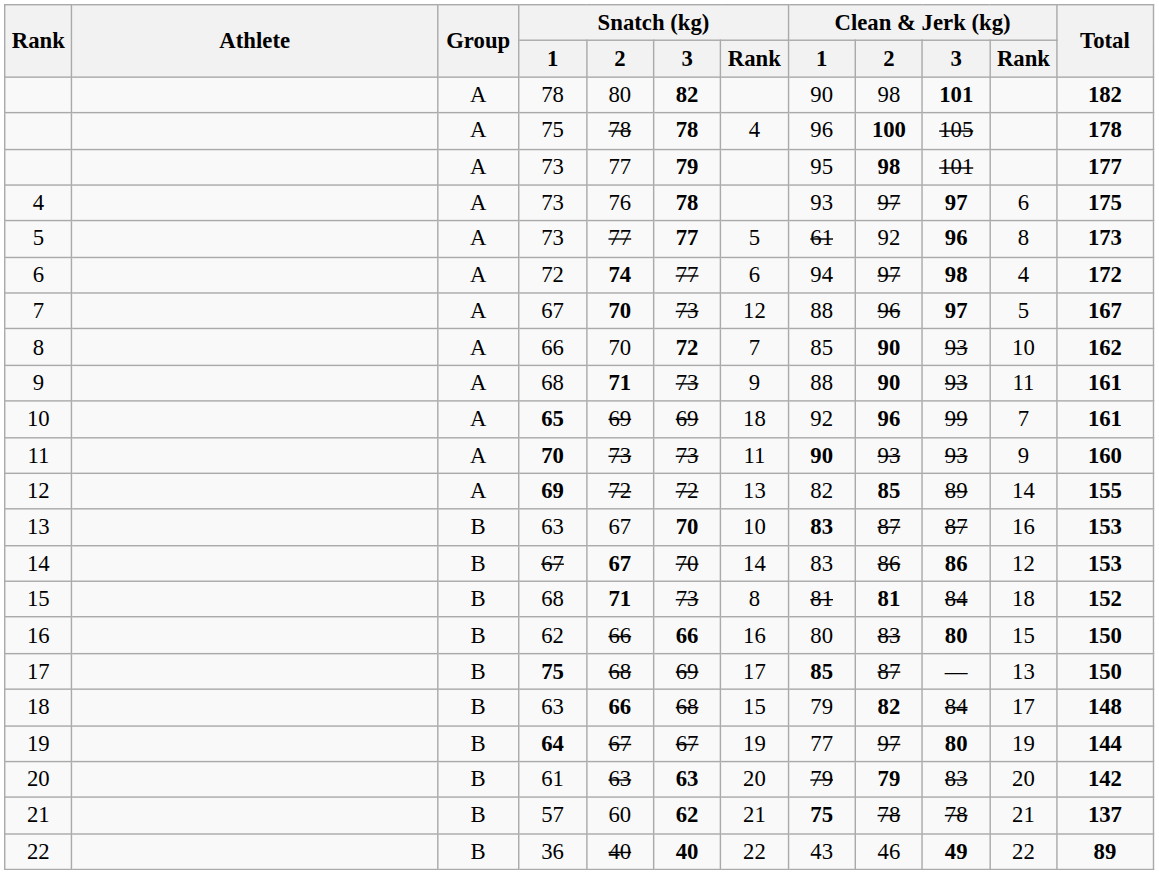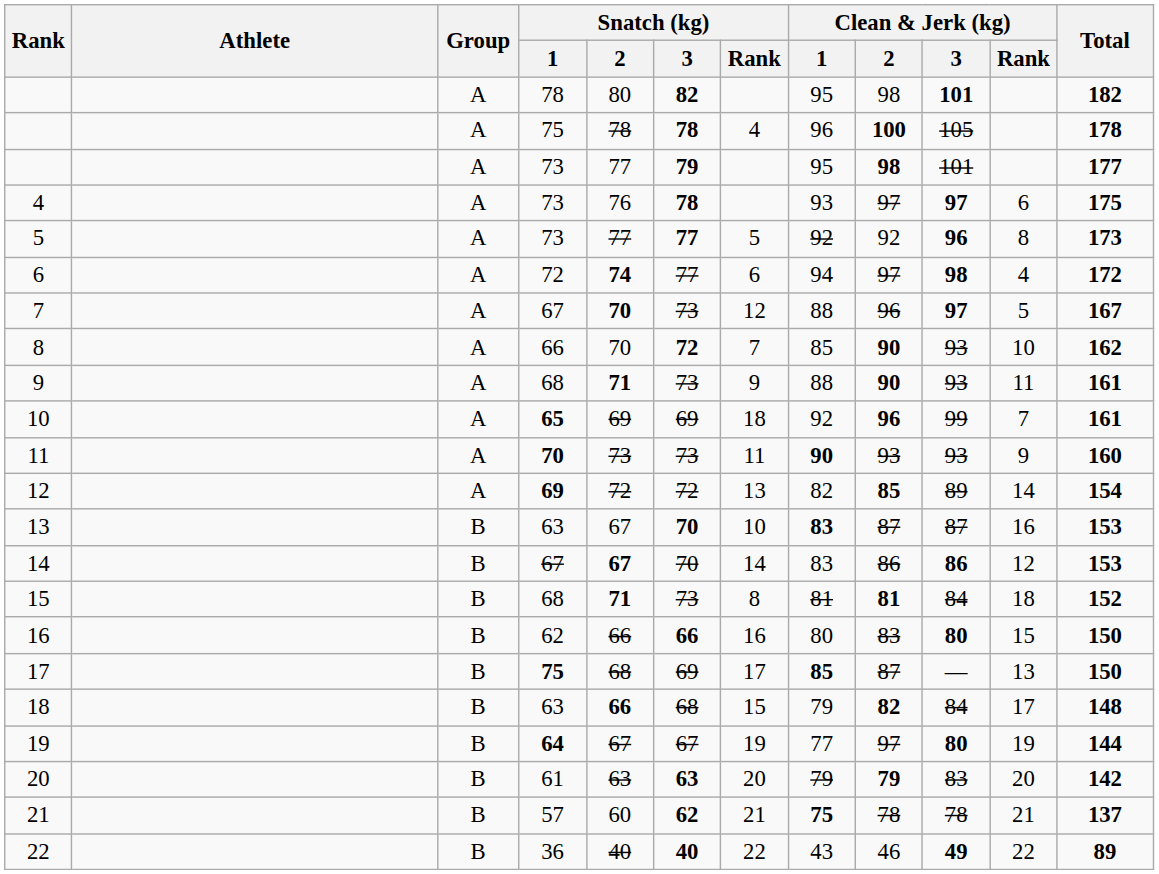(822, 94) 90 -> (822, 94) 95
(822, 238) 61 -> (822, 238) 92
(1105, 490) 155 -> (1105, 490) 154
